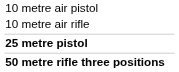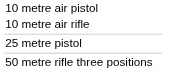(46, 43) bold -> (43, 43) normal
(85, 62) bold -> (79, 62) normal
